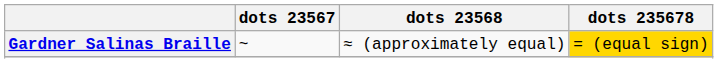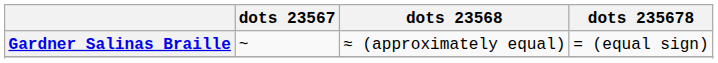(641, 44) gold background -> (641, 44) no background
